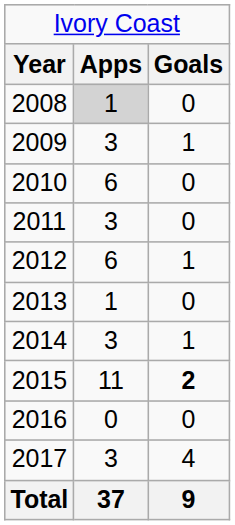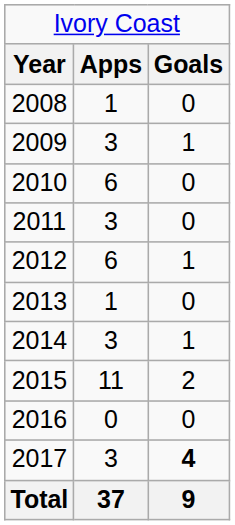(111, 103) lightgrey background -> (111, 103) no background
(188, 380) bold -> (188, 380) normal
(188, 459) normal -> (188, 459) bold
